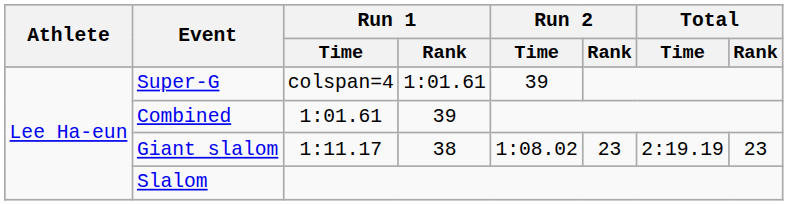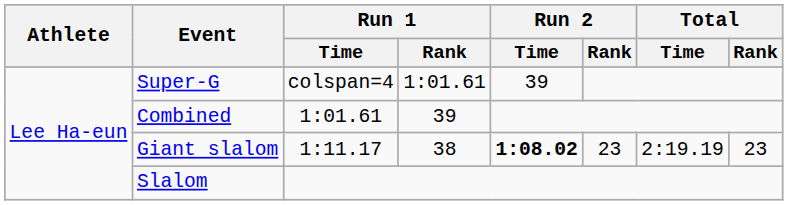(537, 149) normal -> (537, 149) bold
